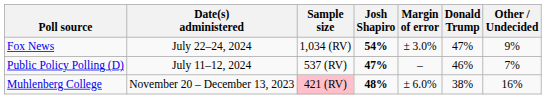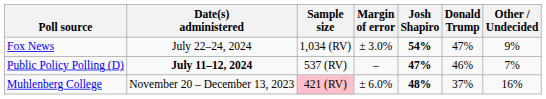columns swapped: (420, 21) <-> (376, 21)
(212, 65) normal -> (212, 65) bold
(463, 84) 38% -> (463, 84) 37%
